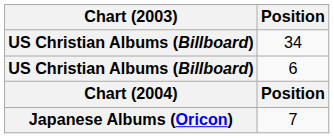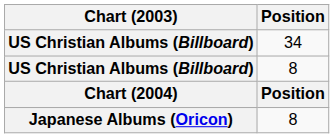(293, 68) 6 -> (293, 68) 8
(293, 119) 7 -> (293, 119) 8
